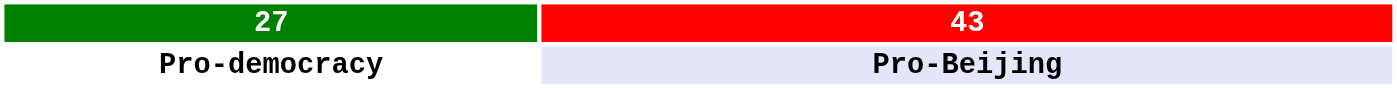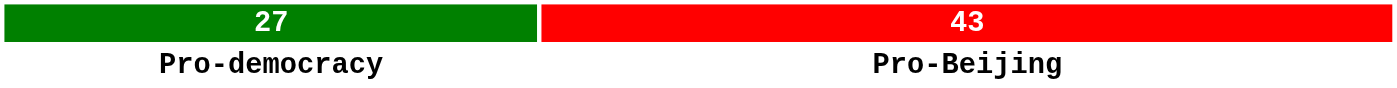(967, 65) lavender background -> (967, 65) no background
